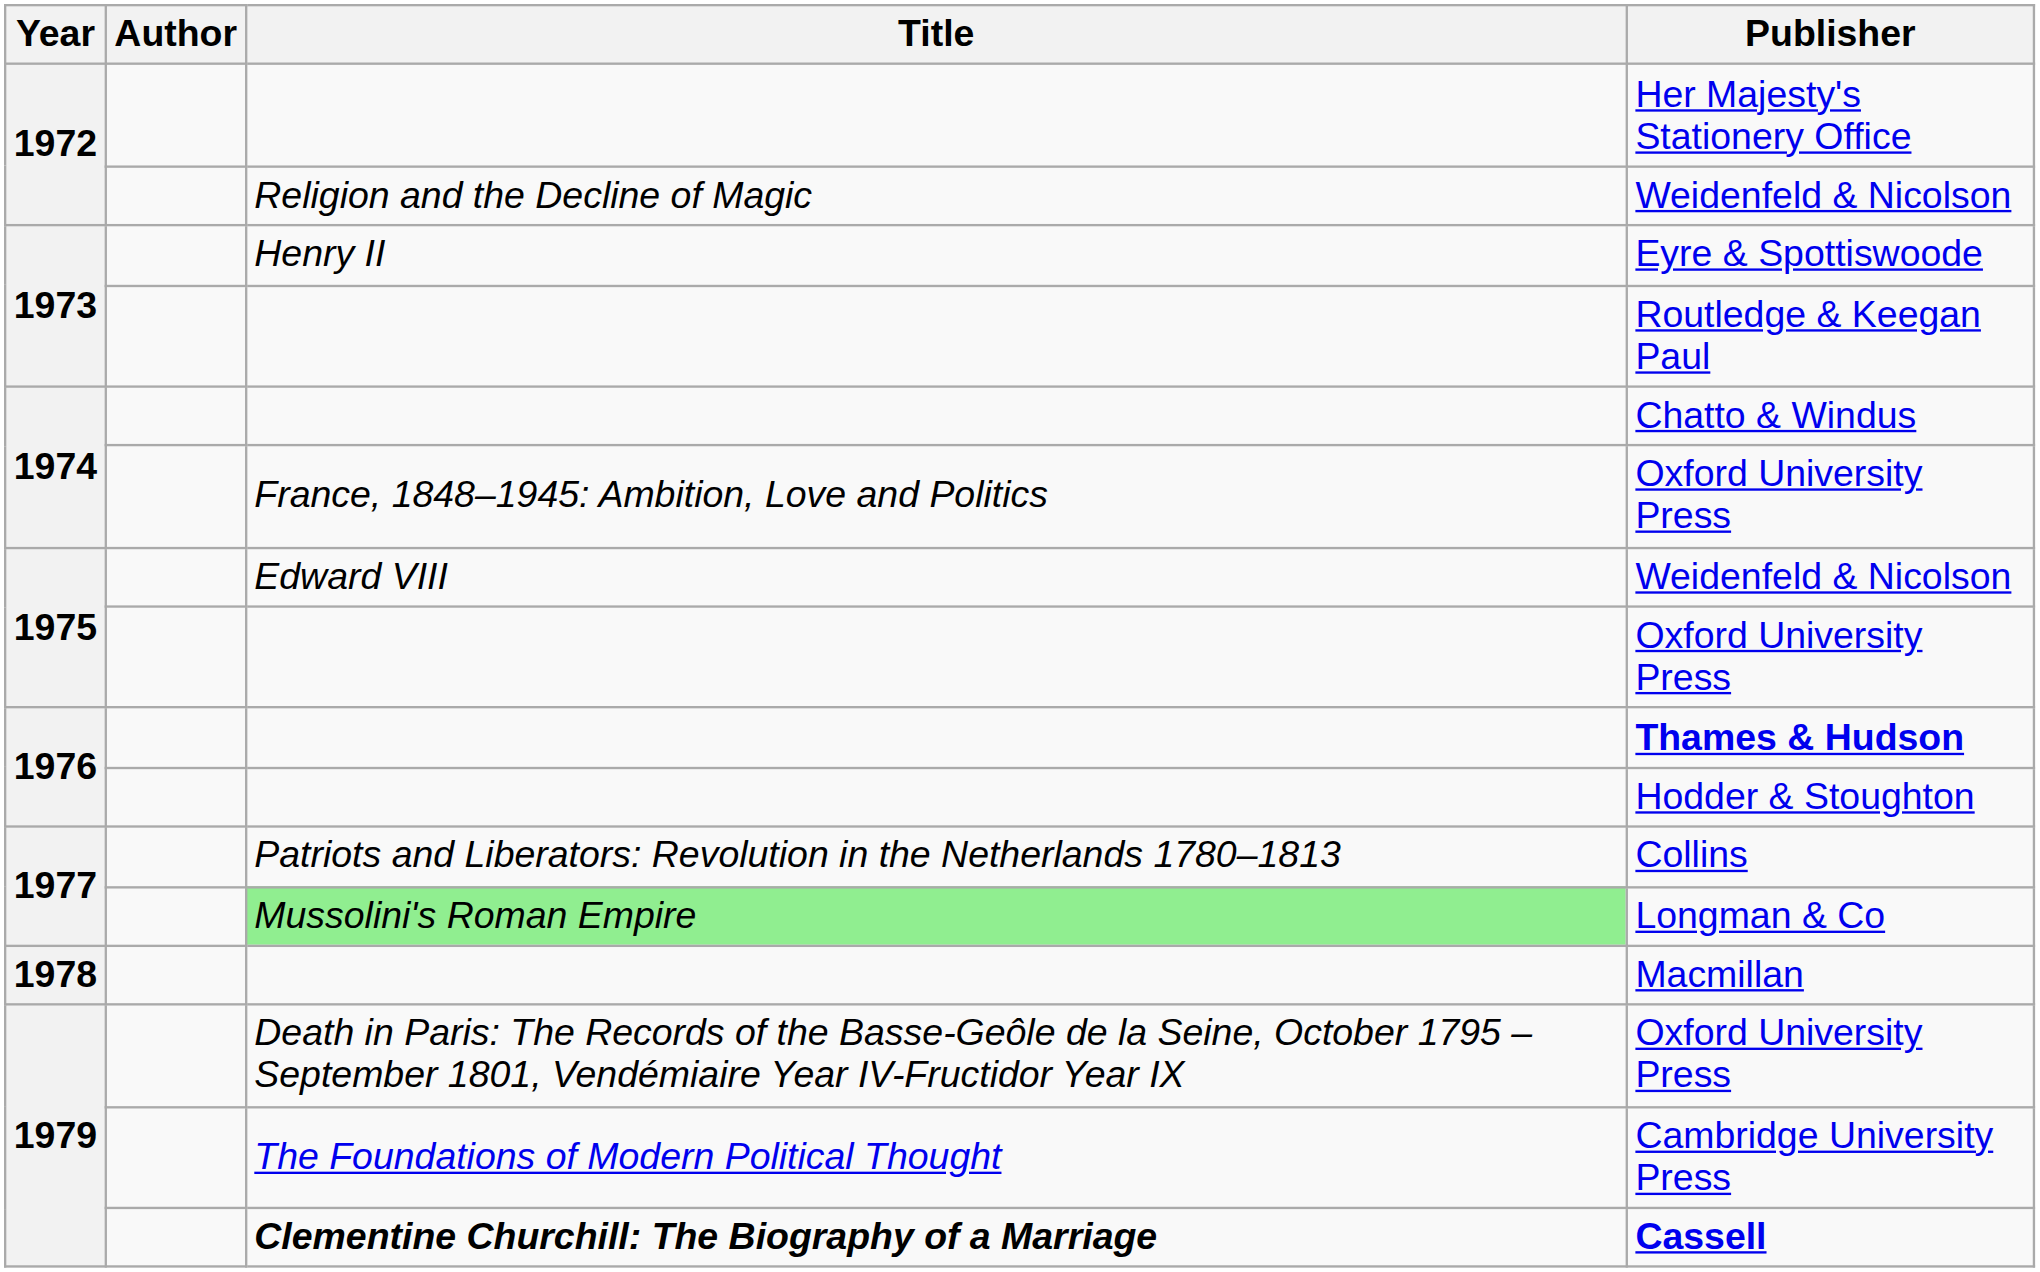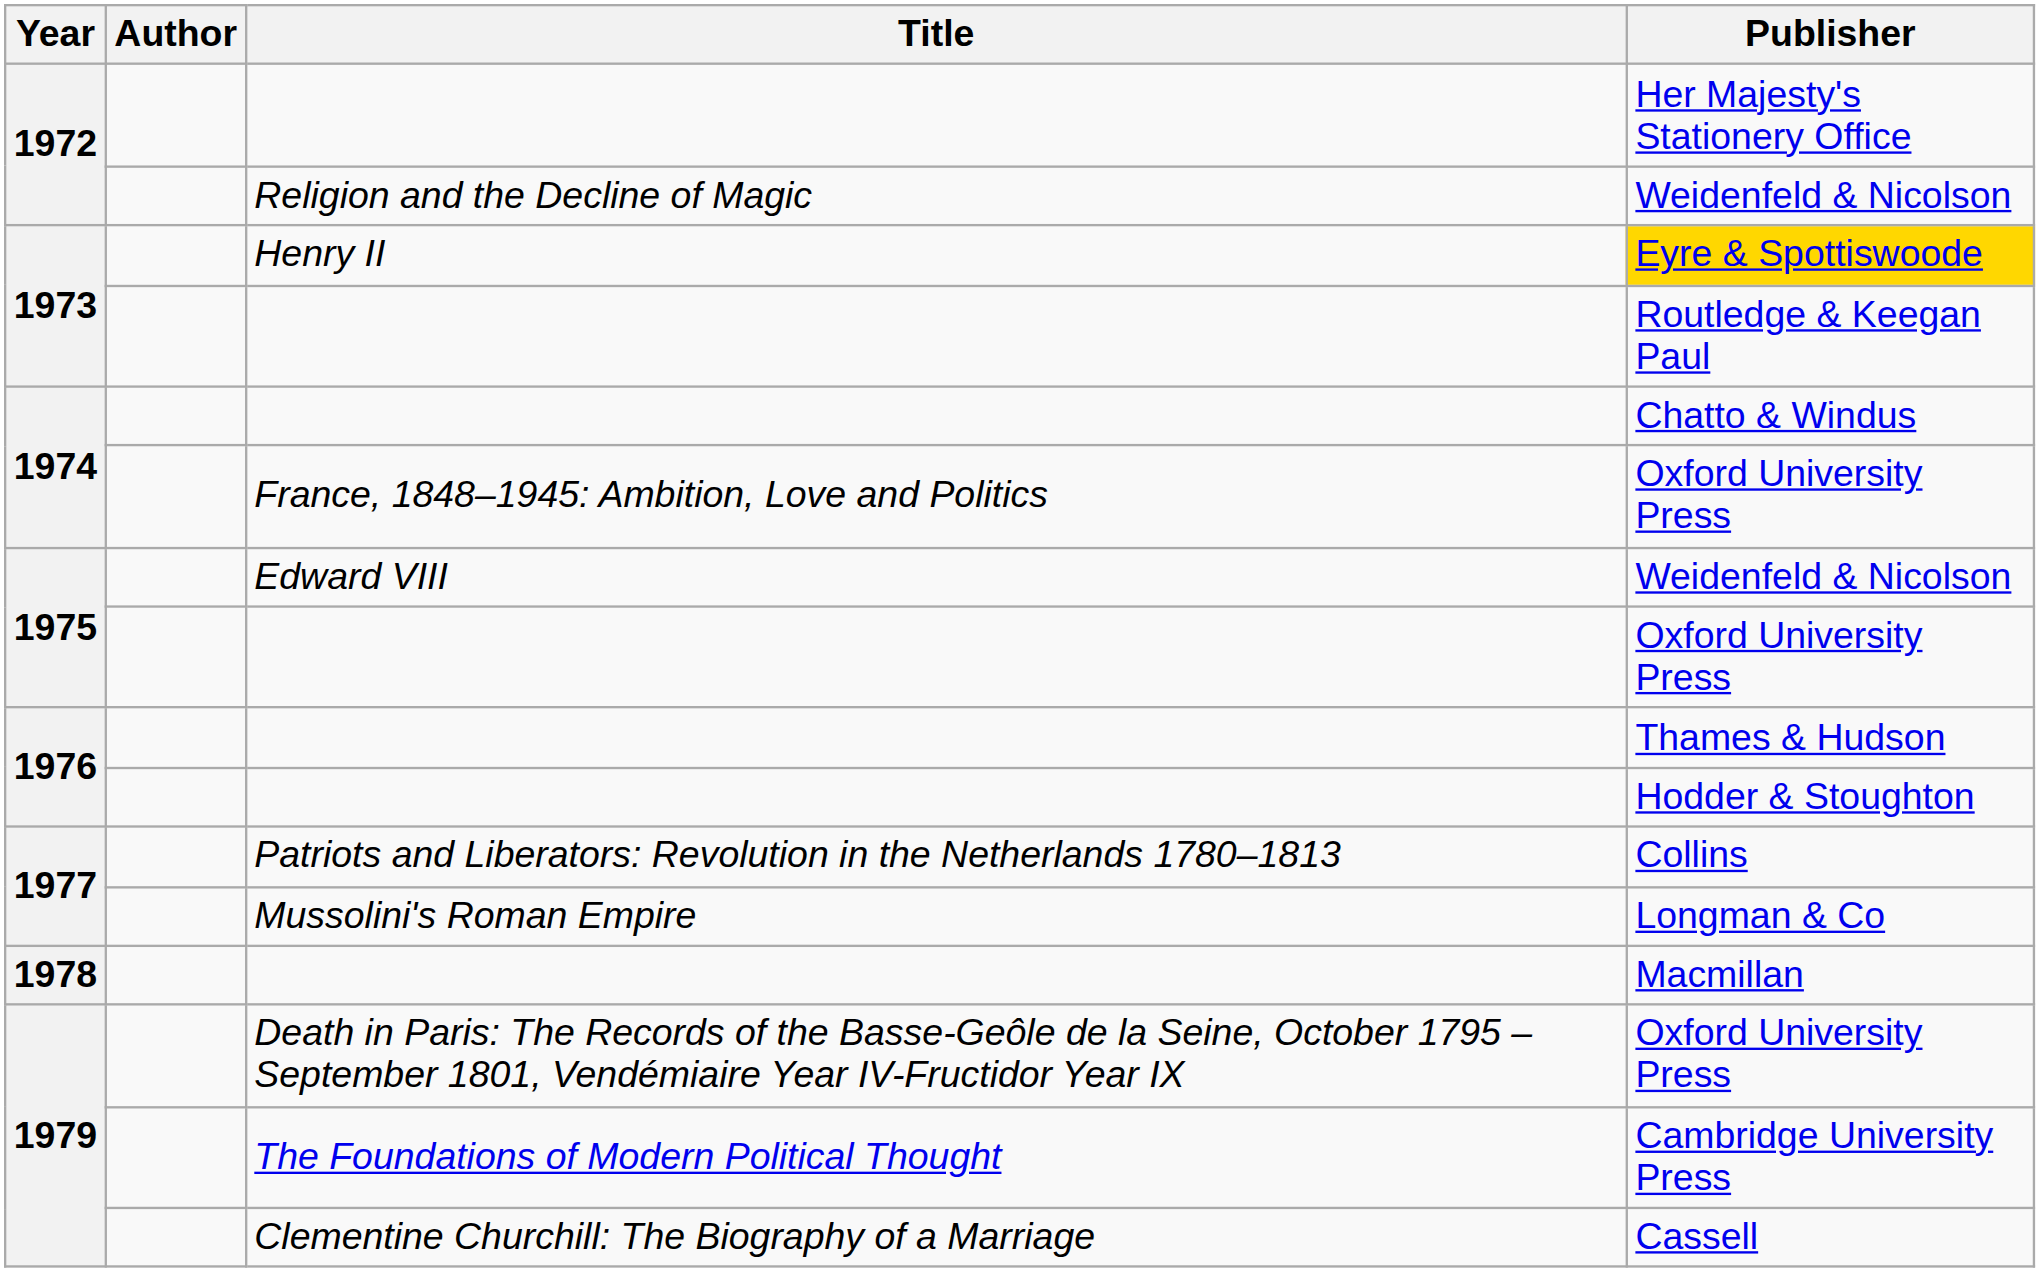(1809, 254) no background -> (1809, 254) gold background
(1800, 737) bold -> (1790, 737) normal
(475, 915) lightgreen background -> (475, 915) no background
(706, 1236) bold -> (675, 1236) normal
(1701, 1236) bold -> (1697, 1236) normal
